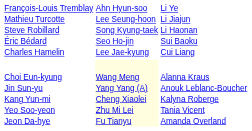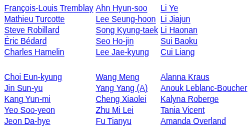(122, 99) lightyellow background -> (122, 99) no background
